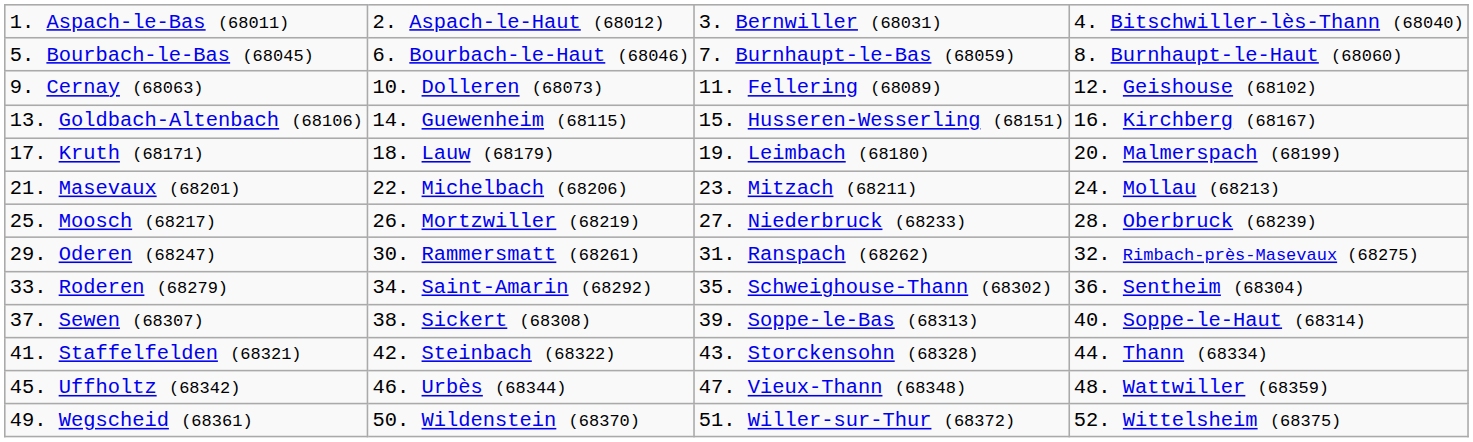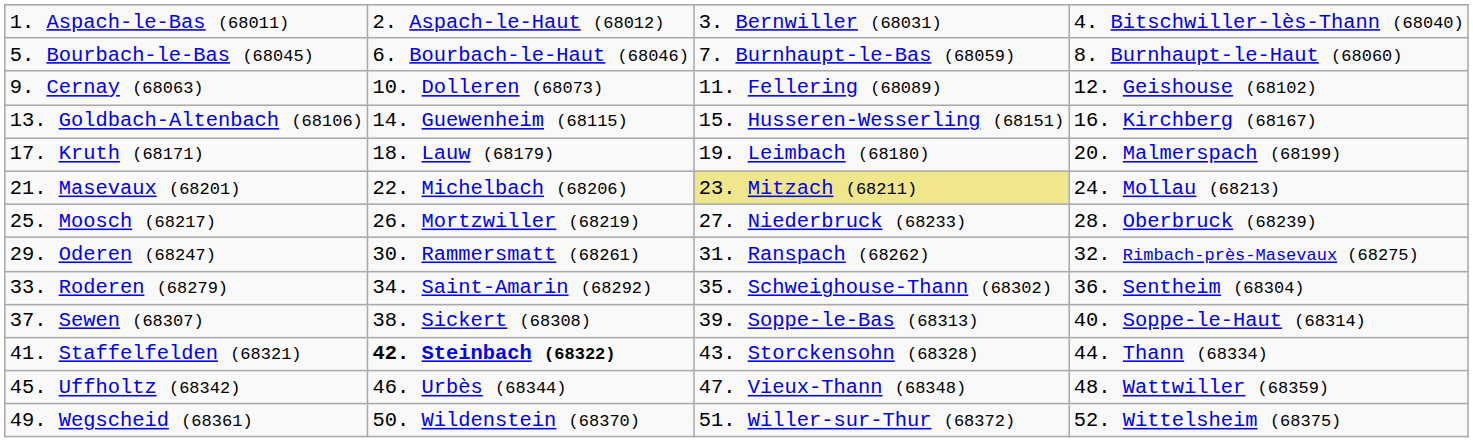(808, 188) no background -> (808, 188) khaki background
(494, 354) normal -> (494, 354) bold
